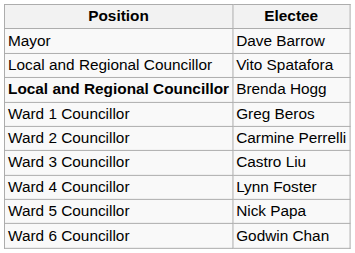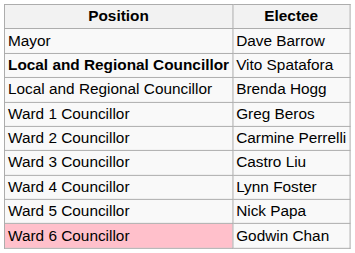(110, 65) normal -> (119, 65) bold
(119, 89) bold -> (110, 89) normal
(69, 235) no background -> (69, 235) pink background
